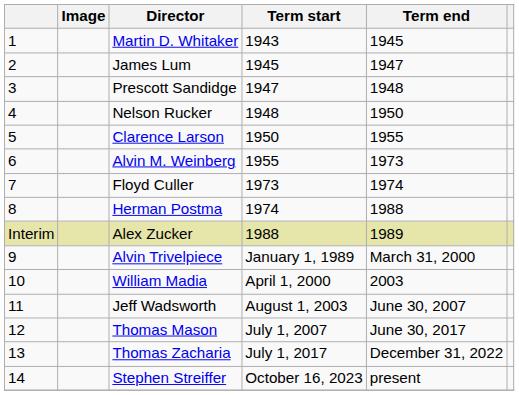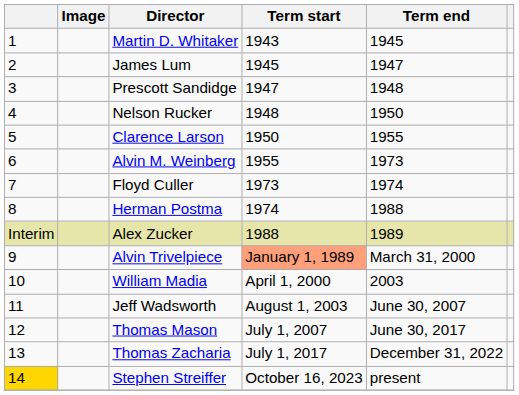(300, 257) no background -> (300, 257) lightsalmon background
(16, 378) no background -> (16, 378) gold background
